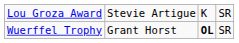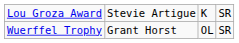(207, 30) bold -> (207, 30) normal
